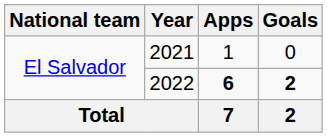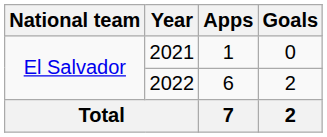(228, 83) bold -> (228, 83) normal
(290, 83) bold -> (290, 83) normal
